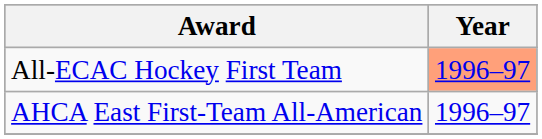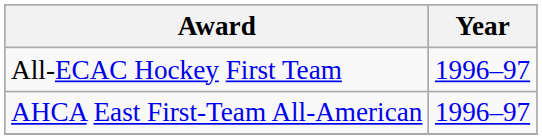(483, 69) lightsalmon background -> (483, 69) no background
